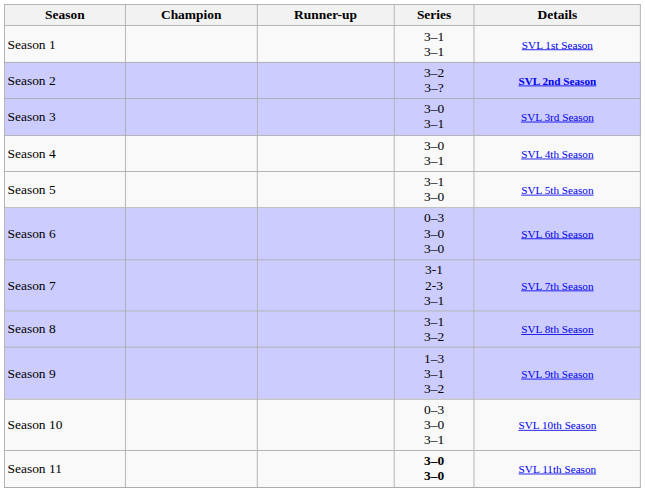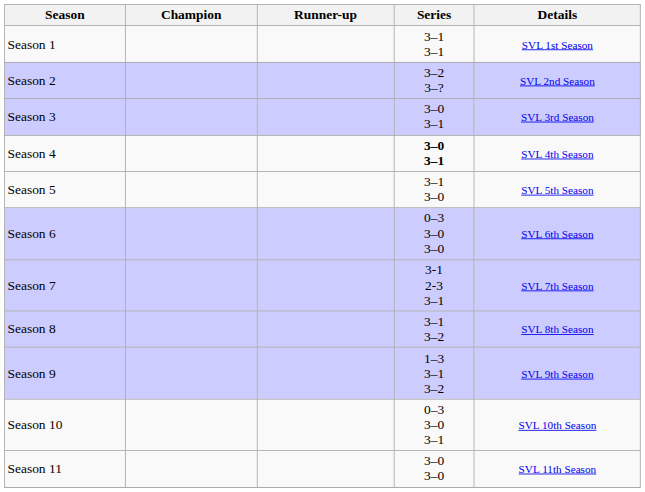(557, 80) bold -> (557, 81) normal
(434, 153) normal -> (434, 153) bold
(434, 468) bold -> (434, 468) normal
